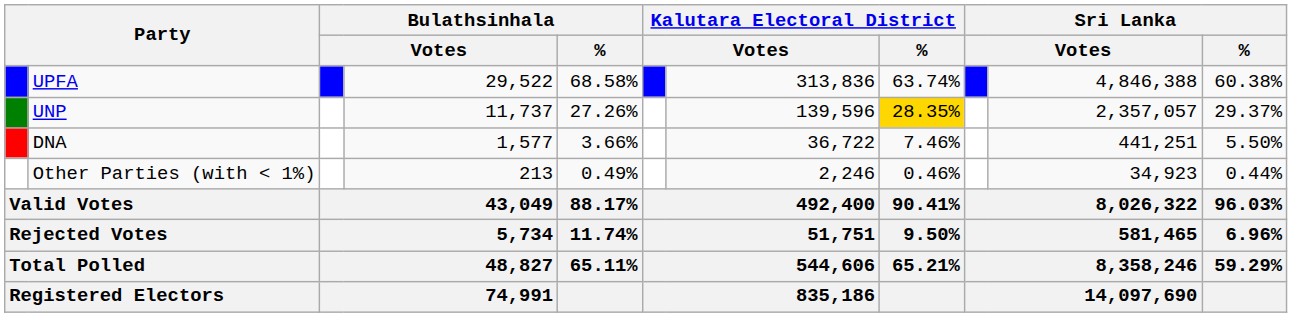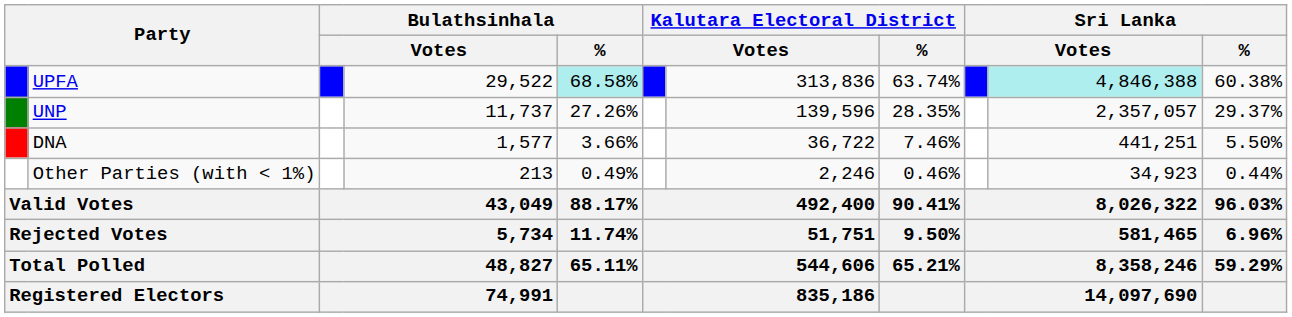(604, 82) no background -> (604, 82) paleturquoise background
(1146, 82) no background -> (1146, 82) paleturquoise background
(926, 112) gold background -> (926, 112) no background
